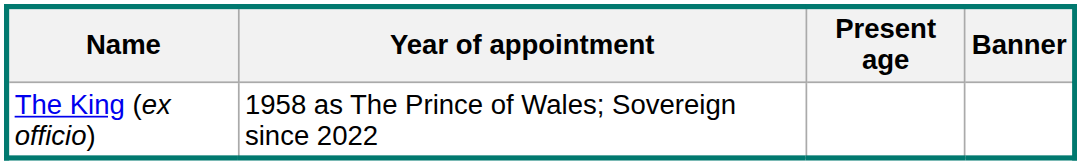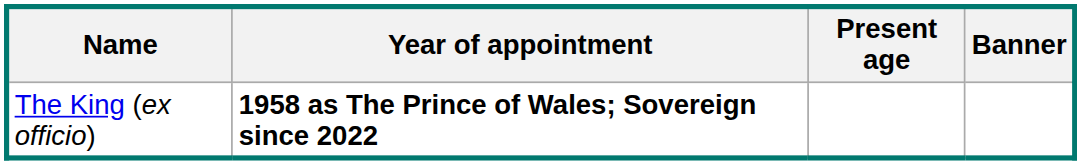(490, 119) normal -> (498, 119) bold
